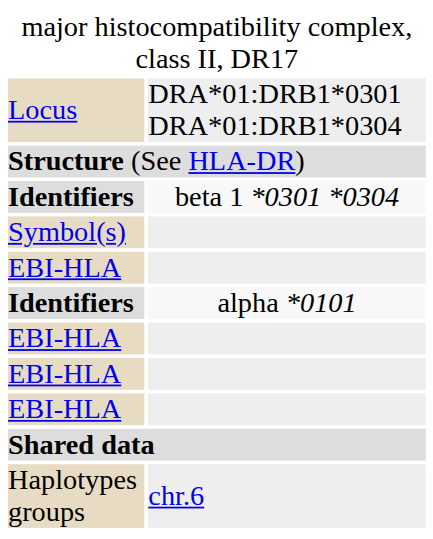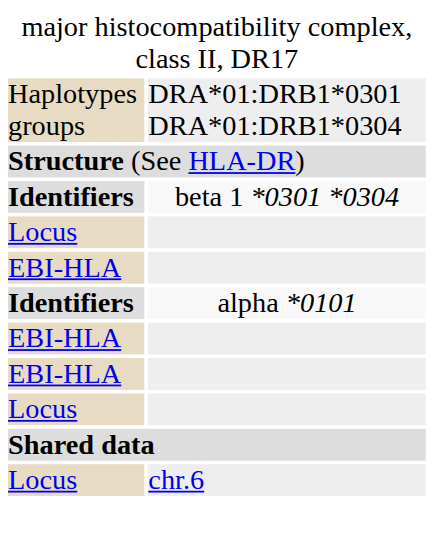(43, 109) Locus -> (73, 109) Haplotypes groups
(67, 231) Symbol(s) -> (43, 231) Locus
(65, 408) EBI-HLA -> (43, 408) Locus
(73, 495) Haplotypes groups -> (43, 479) Locus
